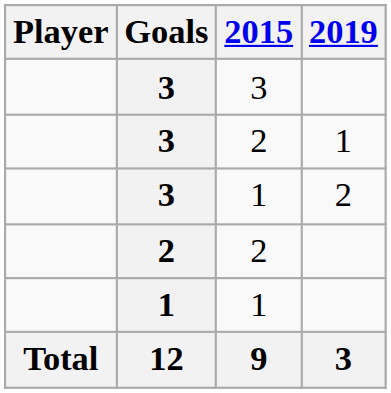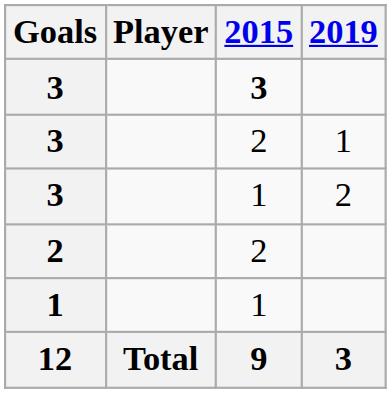columns swapped: (61, 31) <-> (166, 31)
(259, 86) normal -> (259, 86) bold
